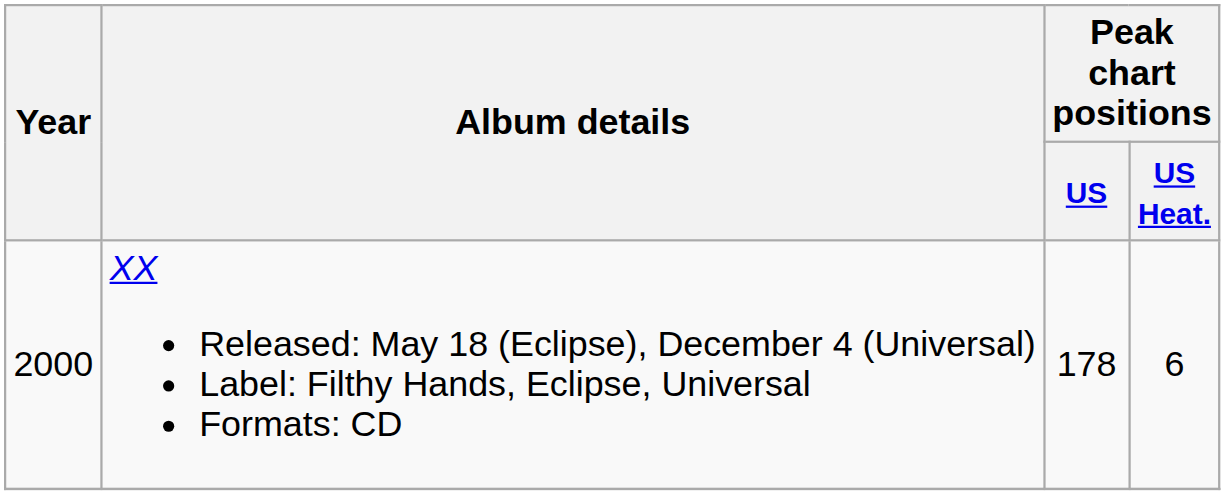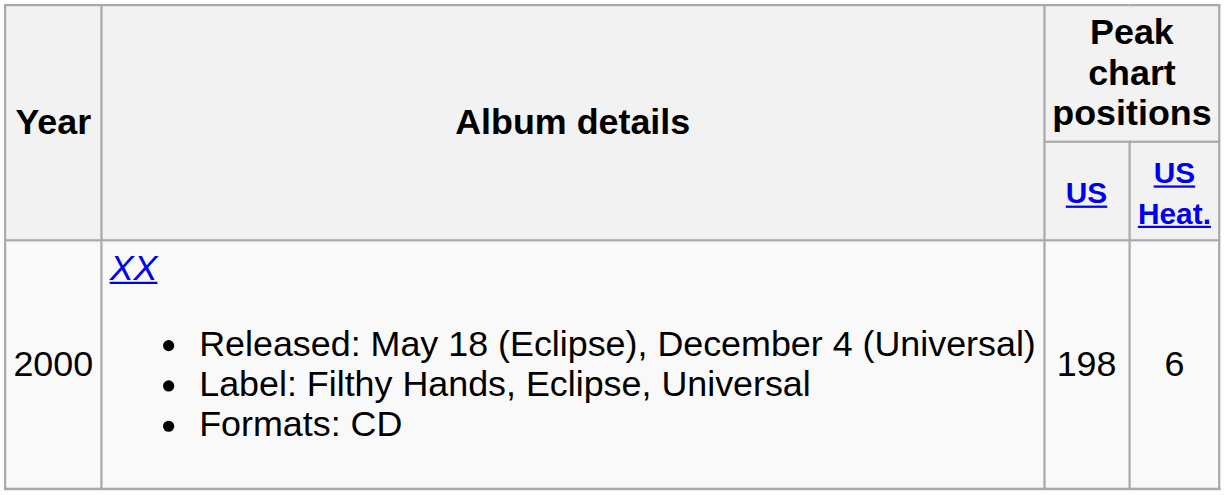(1087, 363) 178 -> (1087, 363) 198
